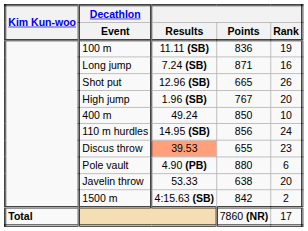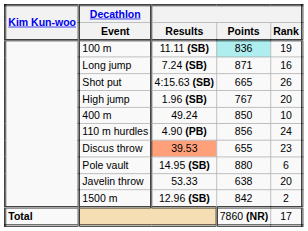(244, 49) no background -> (244, 49) paleturquoise background
(184, 82) 12.96 (SB) -> (184, 82) 4:15.63 (SB)
(184, 132) 14.95 (SB) -> (184, 132) 4.90 (PB)
(184, 165) 4.90 (PB) -> (184, 165) 14.95 (SB)
(184, 199) 4:15.63 (SB) -> (184, 199) 12.96 (SB)
